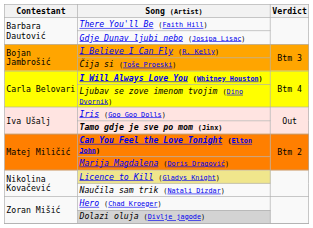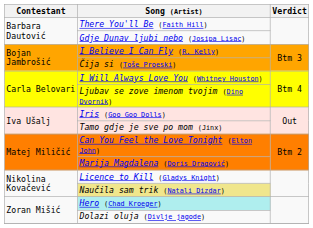(171, 78) bold -> (171, 78) normal
(151, 127) bold -> (151, 127) normal
(166, 145) bold -> (166, 145) normal
(150, 177) khaki background -> (150, 177) no background
(152, 190) no background -> (152, 190) khaki background
(121, 203) no background -> (121, 203) paleturquoise background
(142, 217) lightgrey background -> (142, 217) no background
